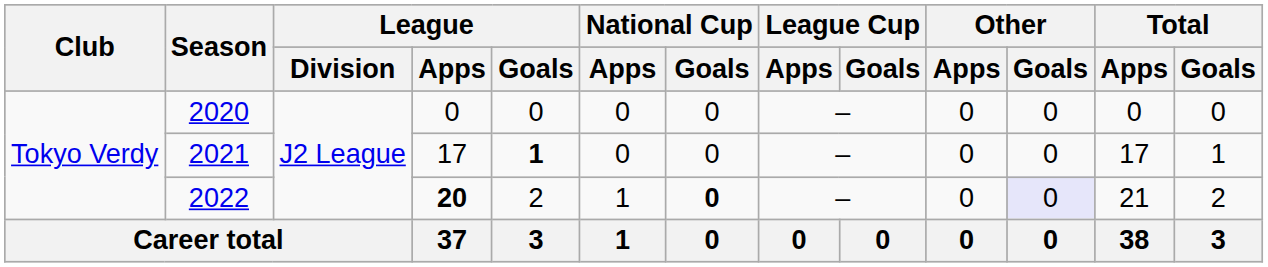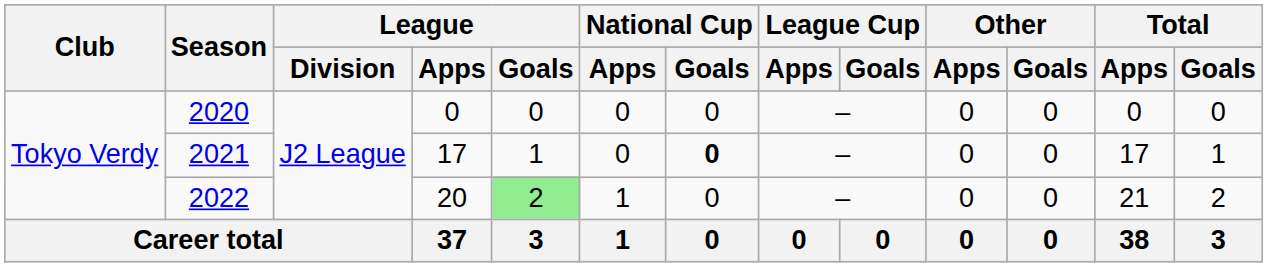(536, 154) bold -> (536, 154) normal
(712, 154) normal -> (712, 154) bold
(452, 197) bold -> (452, 197) normal
(536, 197) no background -> (536, 197) lightgreen background
(712, 197) bold -> (712, 197) normal
(1050, 197) lavender background -> (1050, 197) no background
